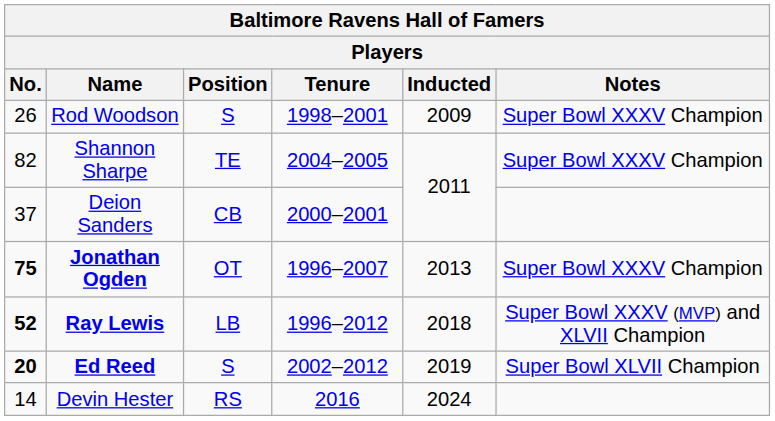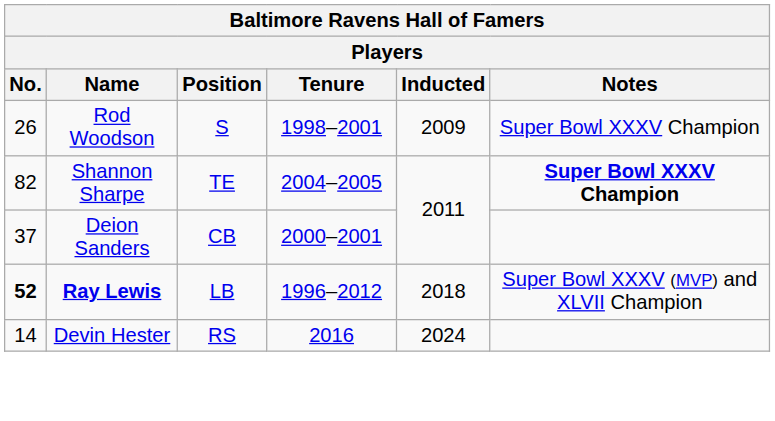(633, 159) normal -> (630, 182) bold
- row: (115, 269)
- row: (115, 366)
